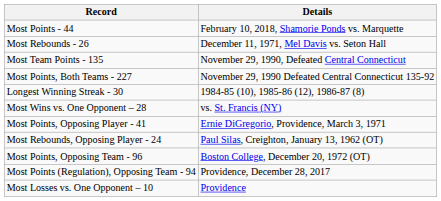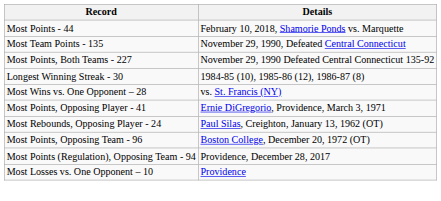- row: (48, 44)
